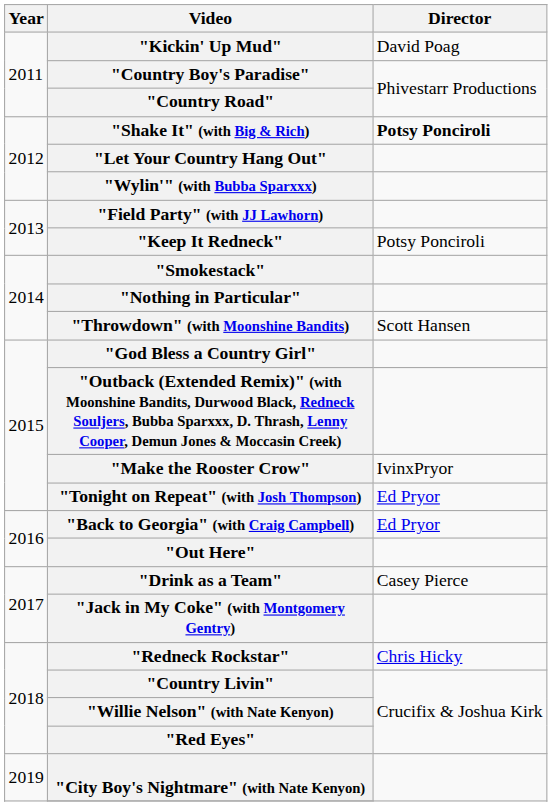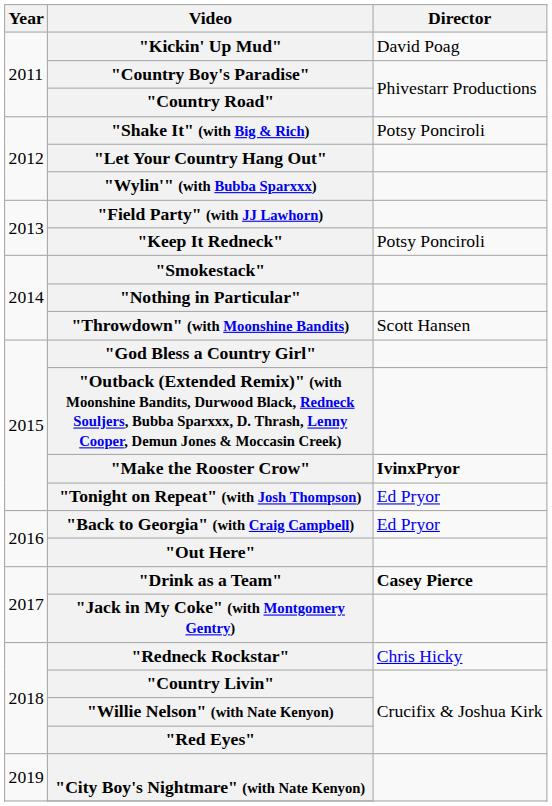(434, 130) bold -> (431, 130) normal
(415, 468) normal -> (418, 468) bold
(423, 580) normal -> (425, 580) bold
